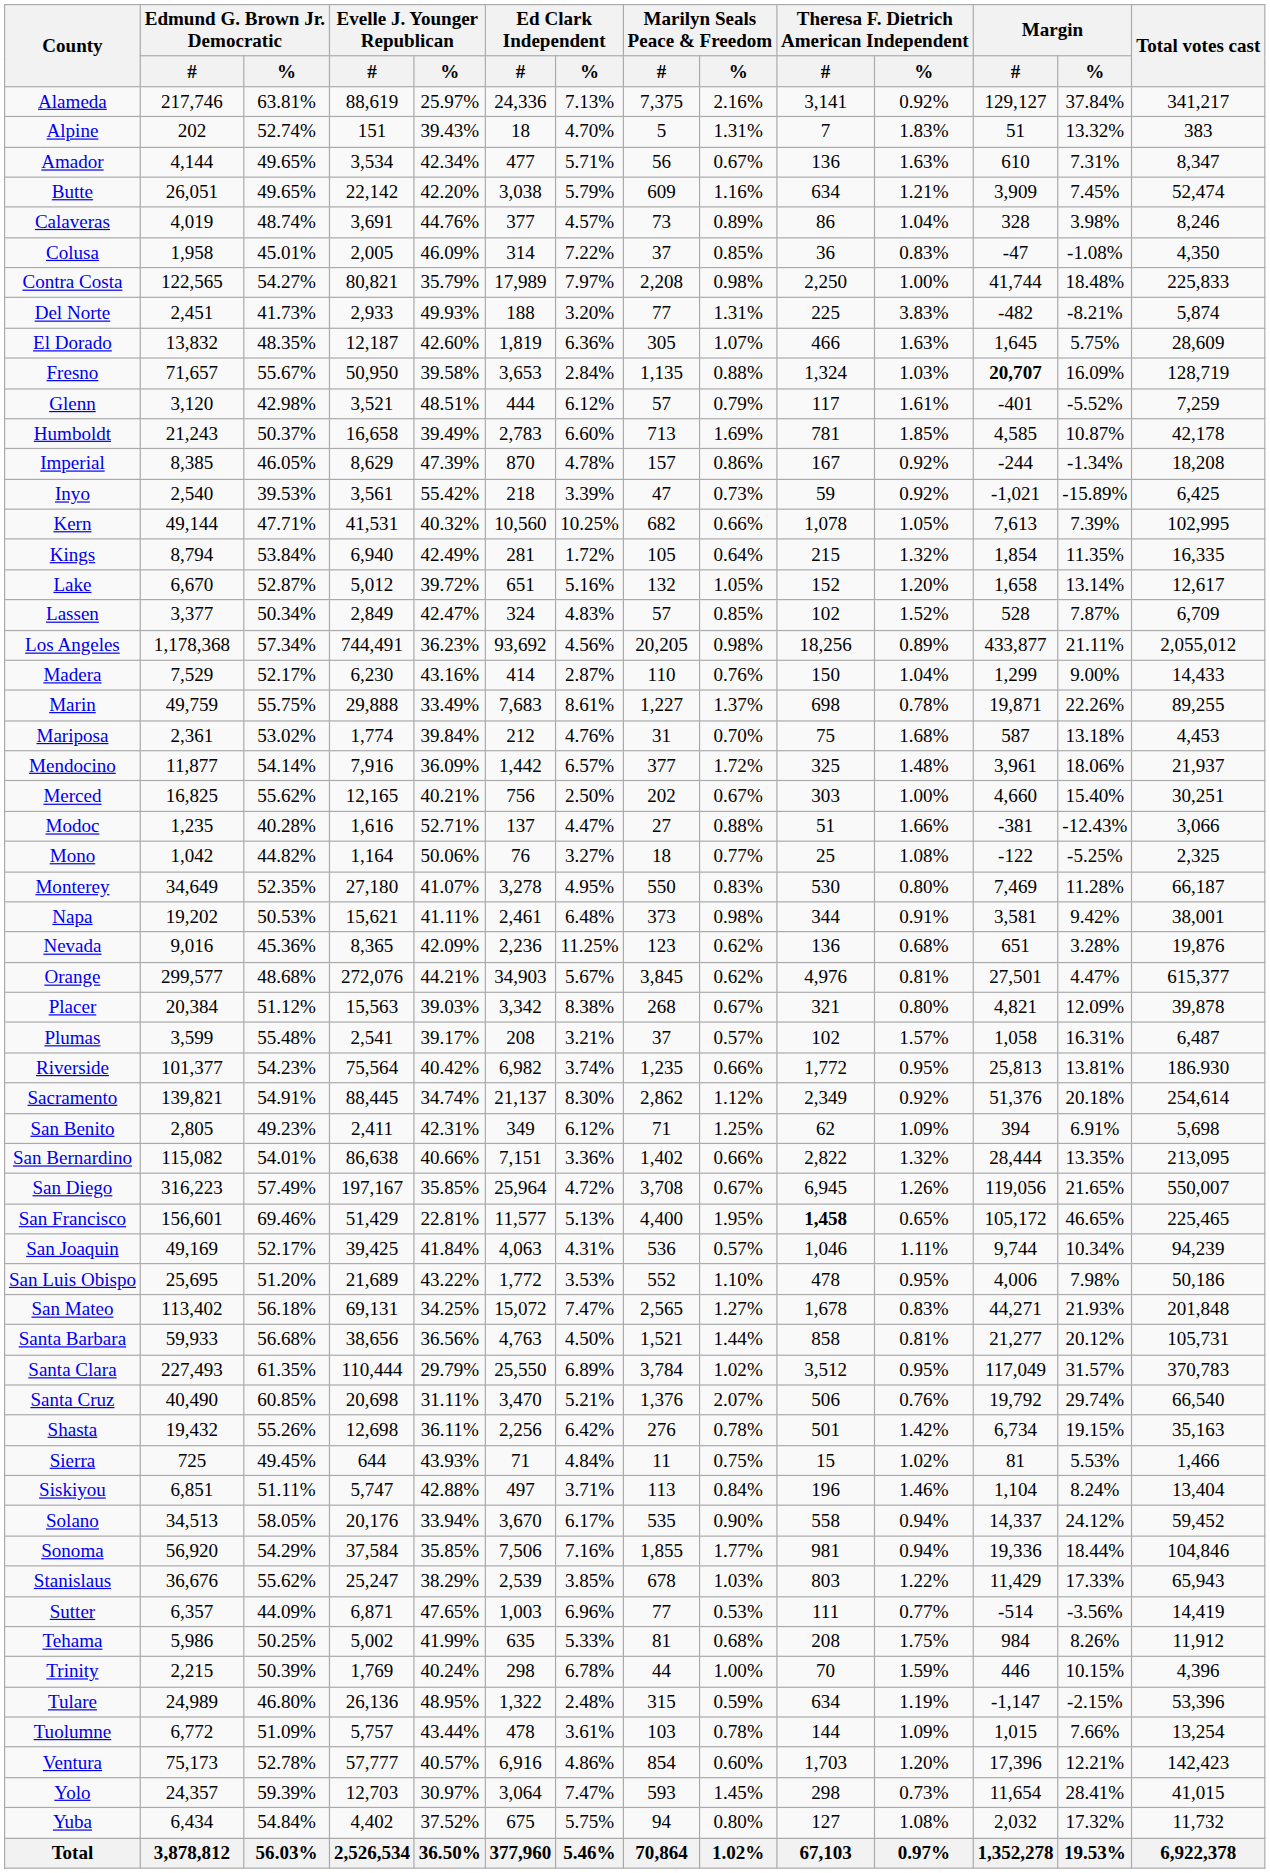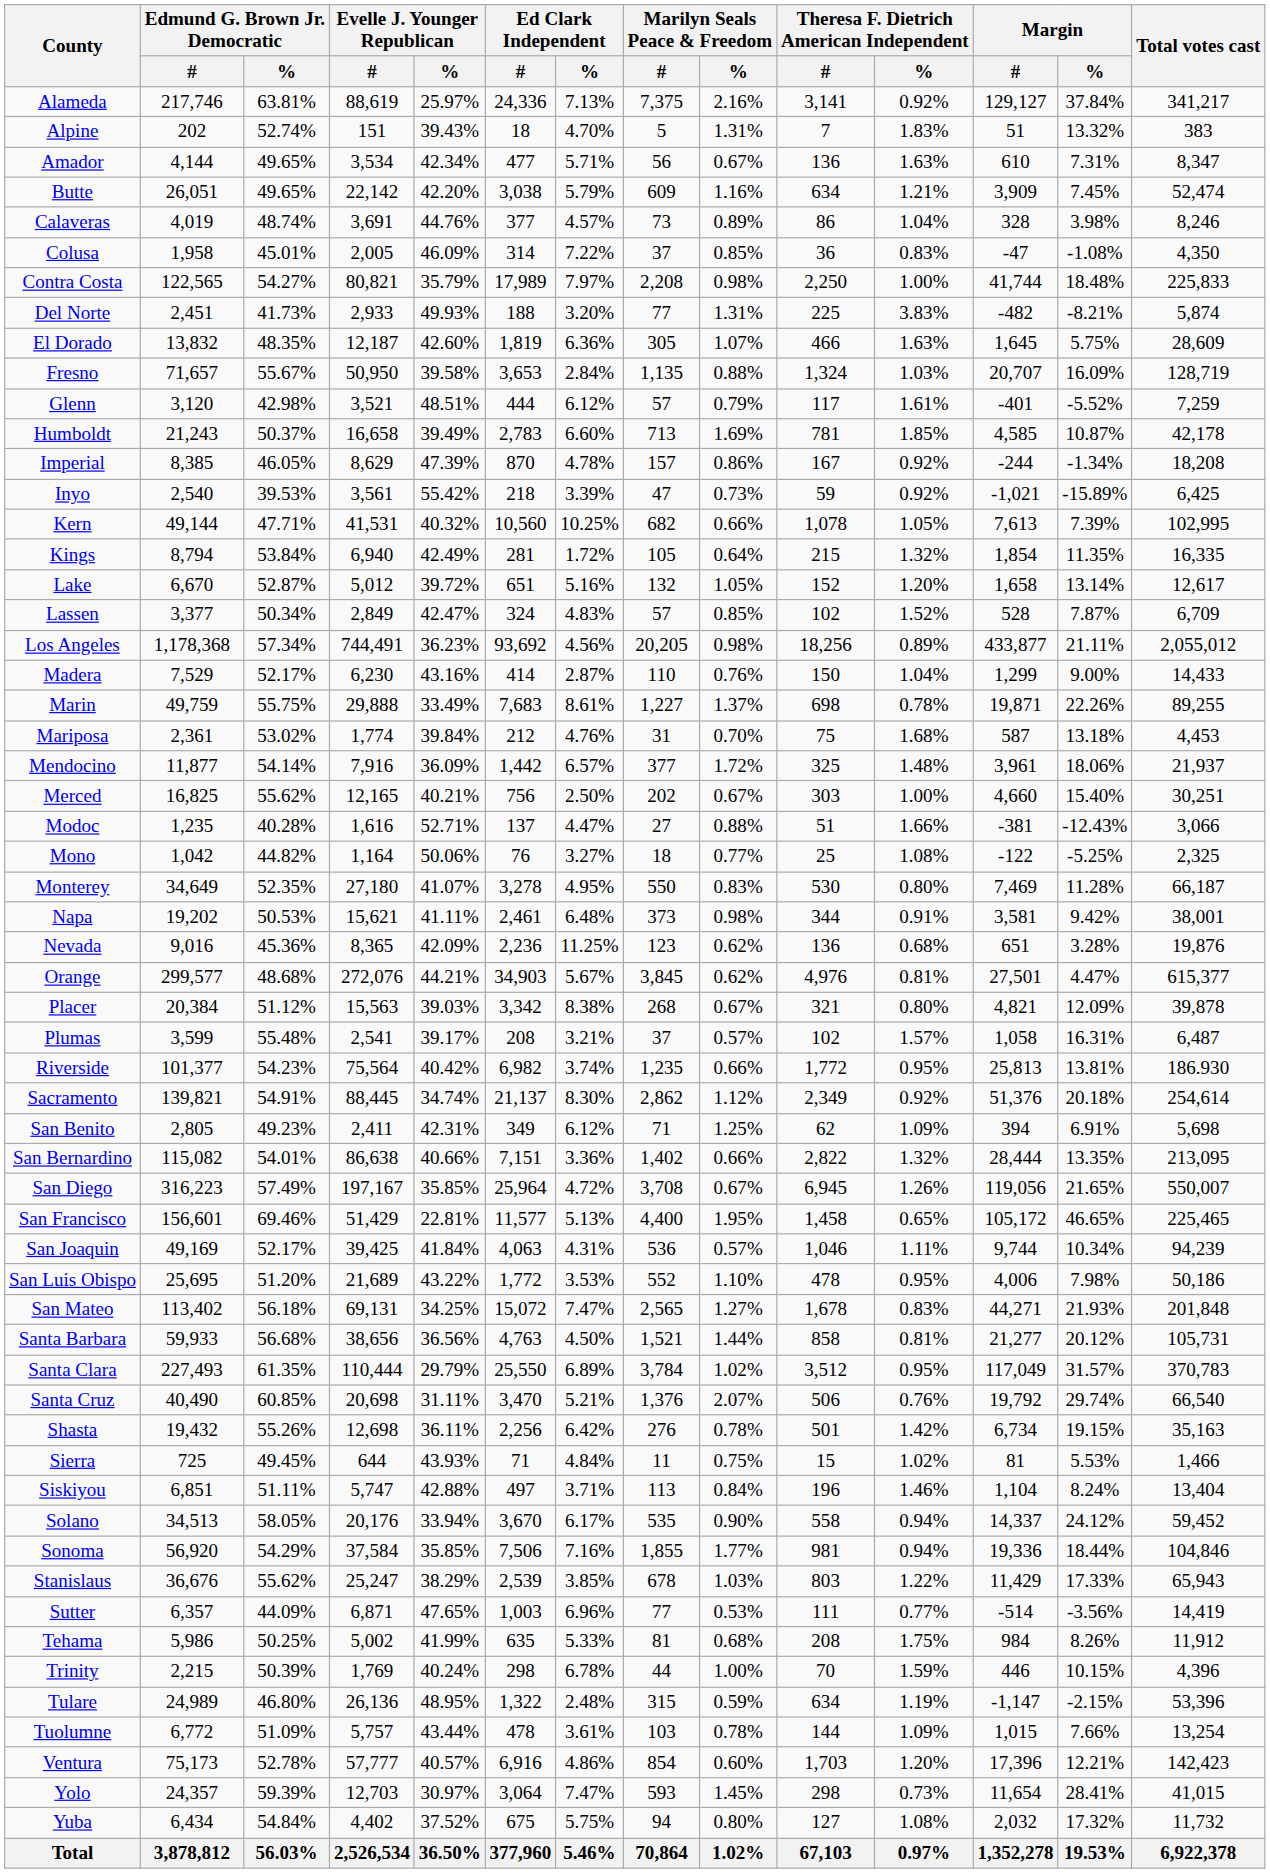(1016, 373) bold -> (1016, 373) normal
(826, 1218) bold -> (826, 1218) normal
